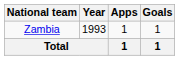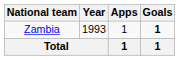(157, 30) normal -> (157, 30) bold
